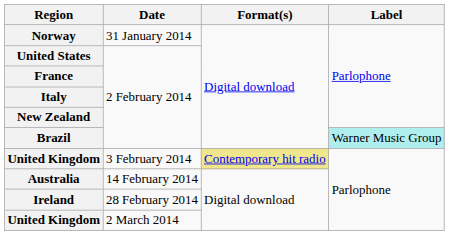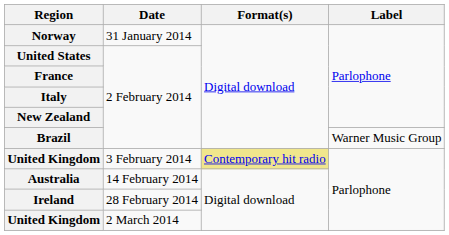(387, 138) paleturquoise background -> (387, 138) no background
